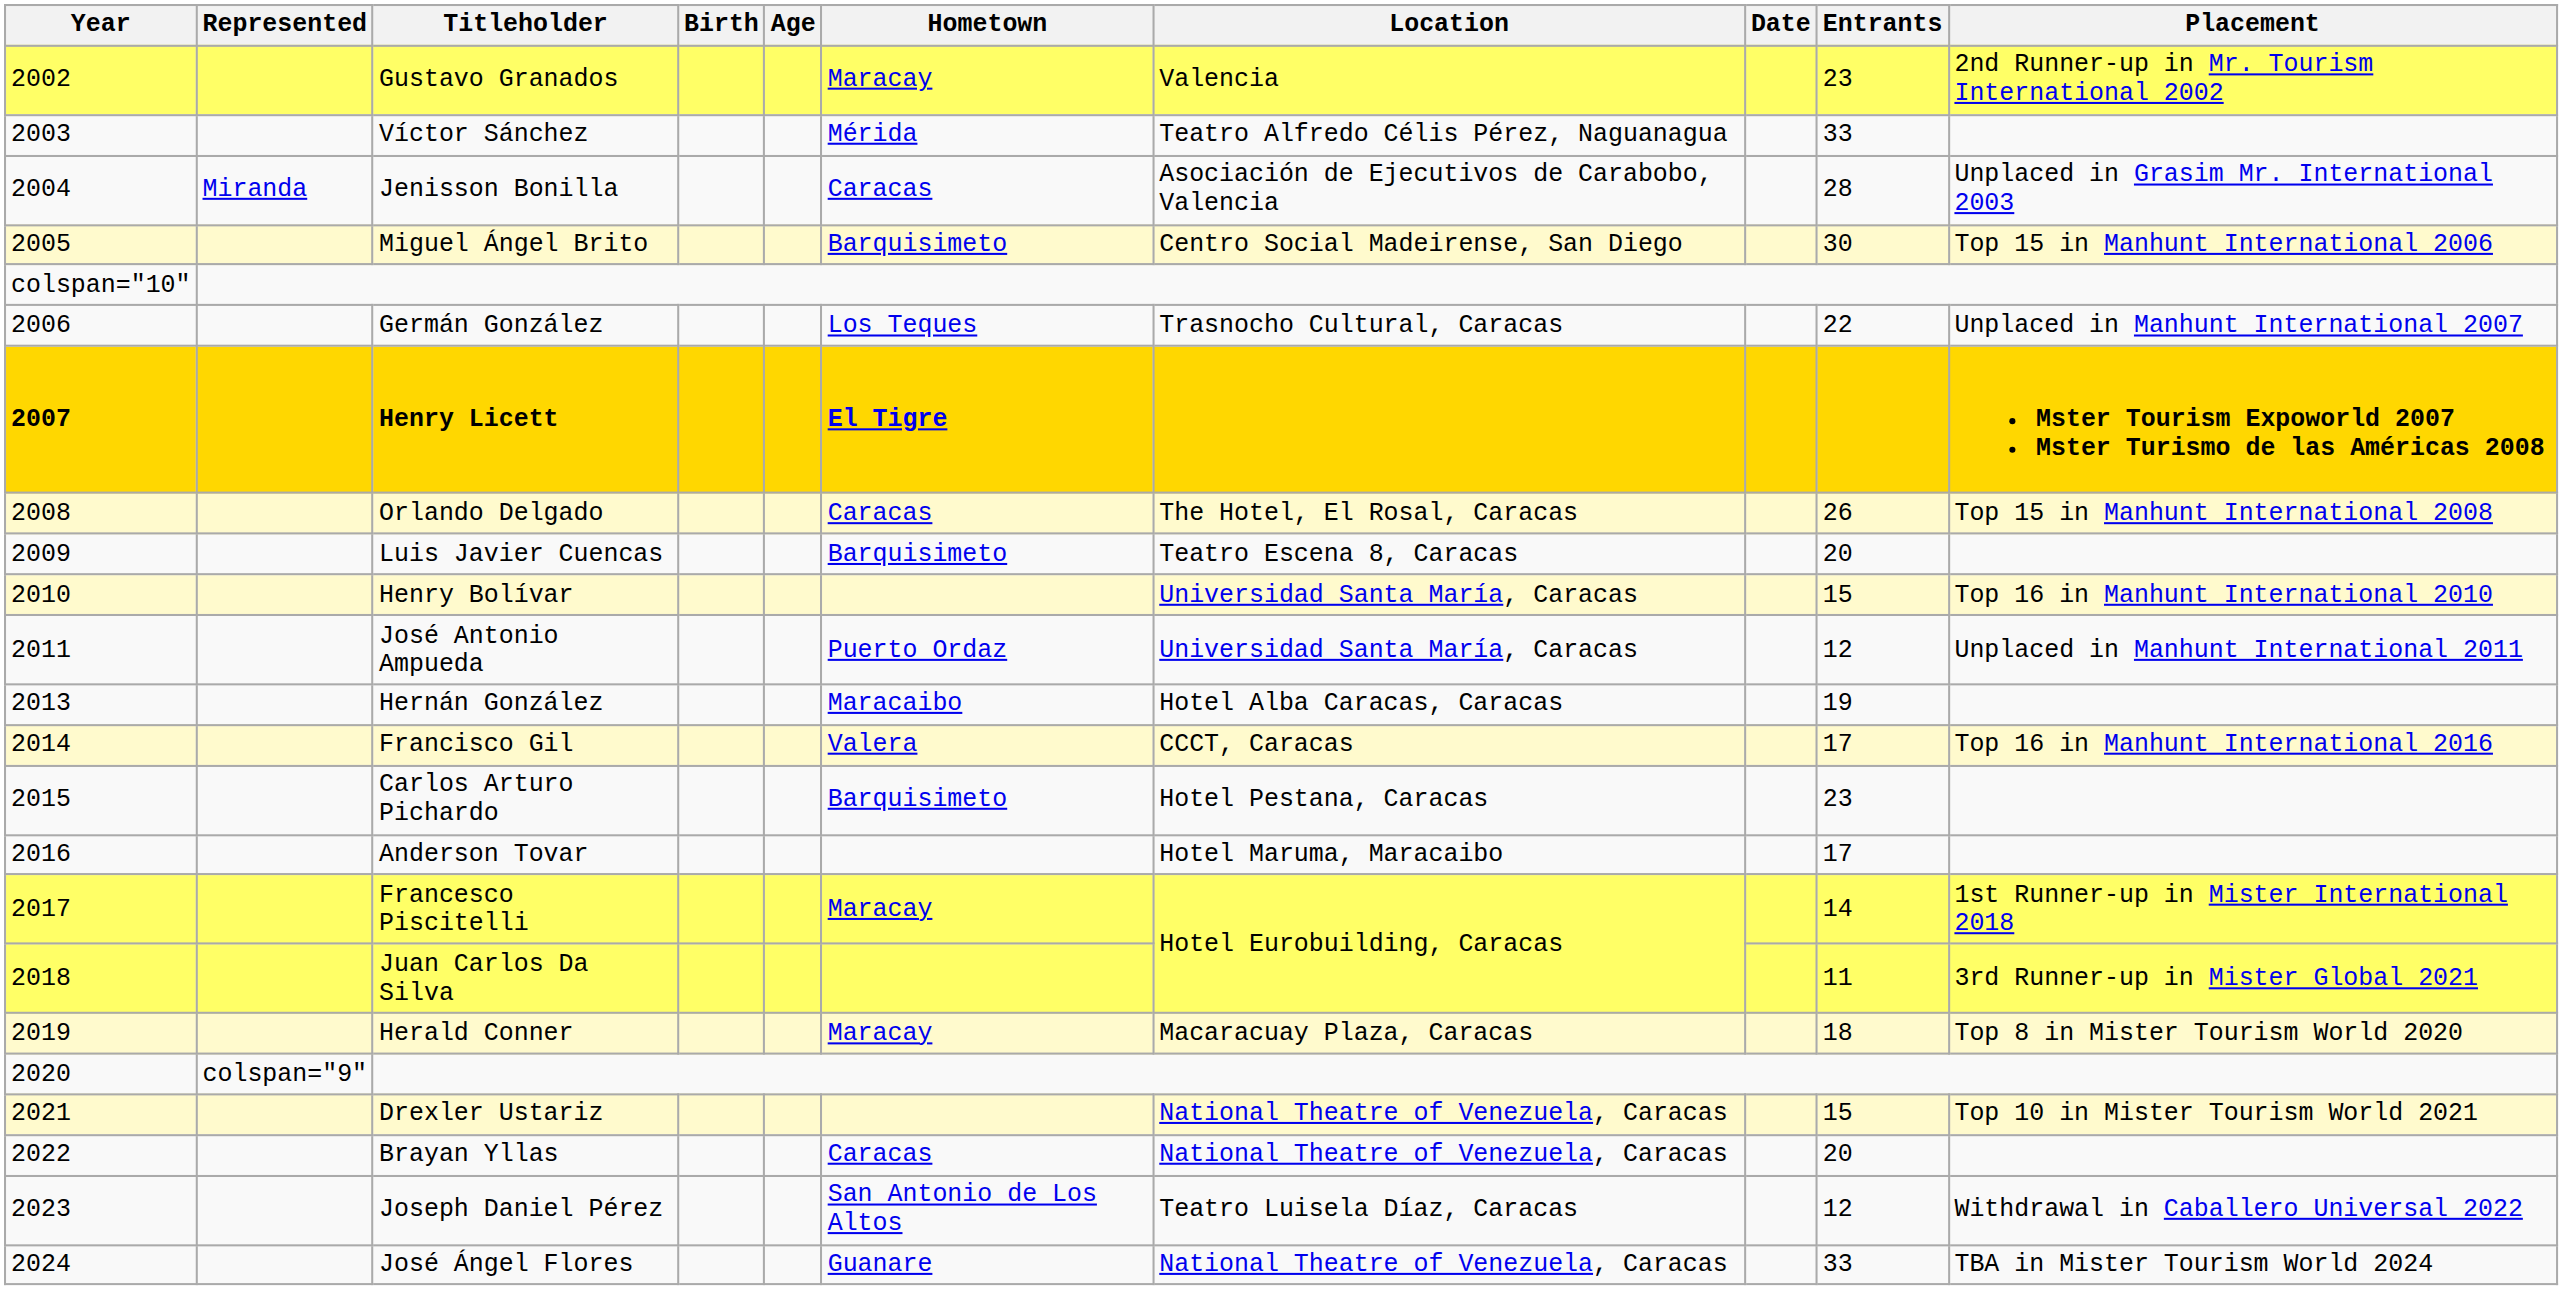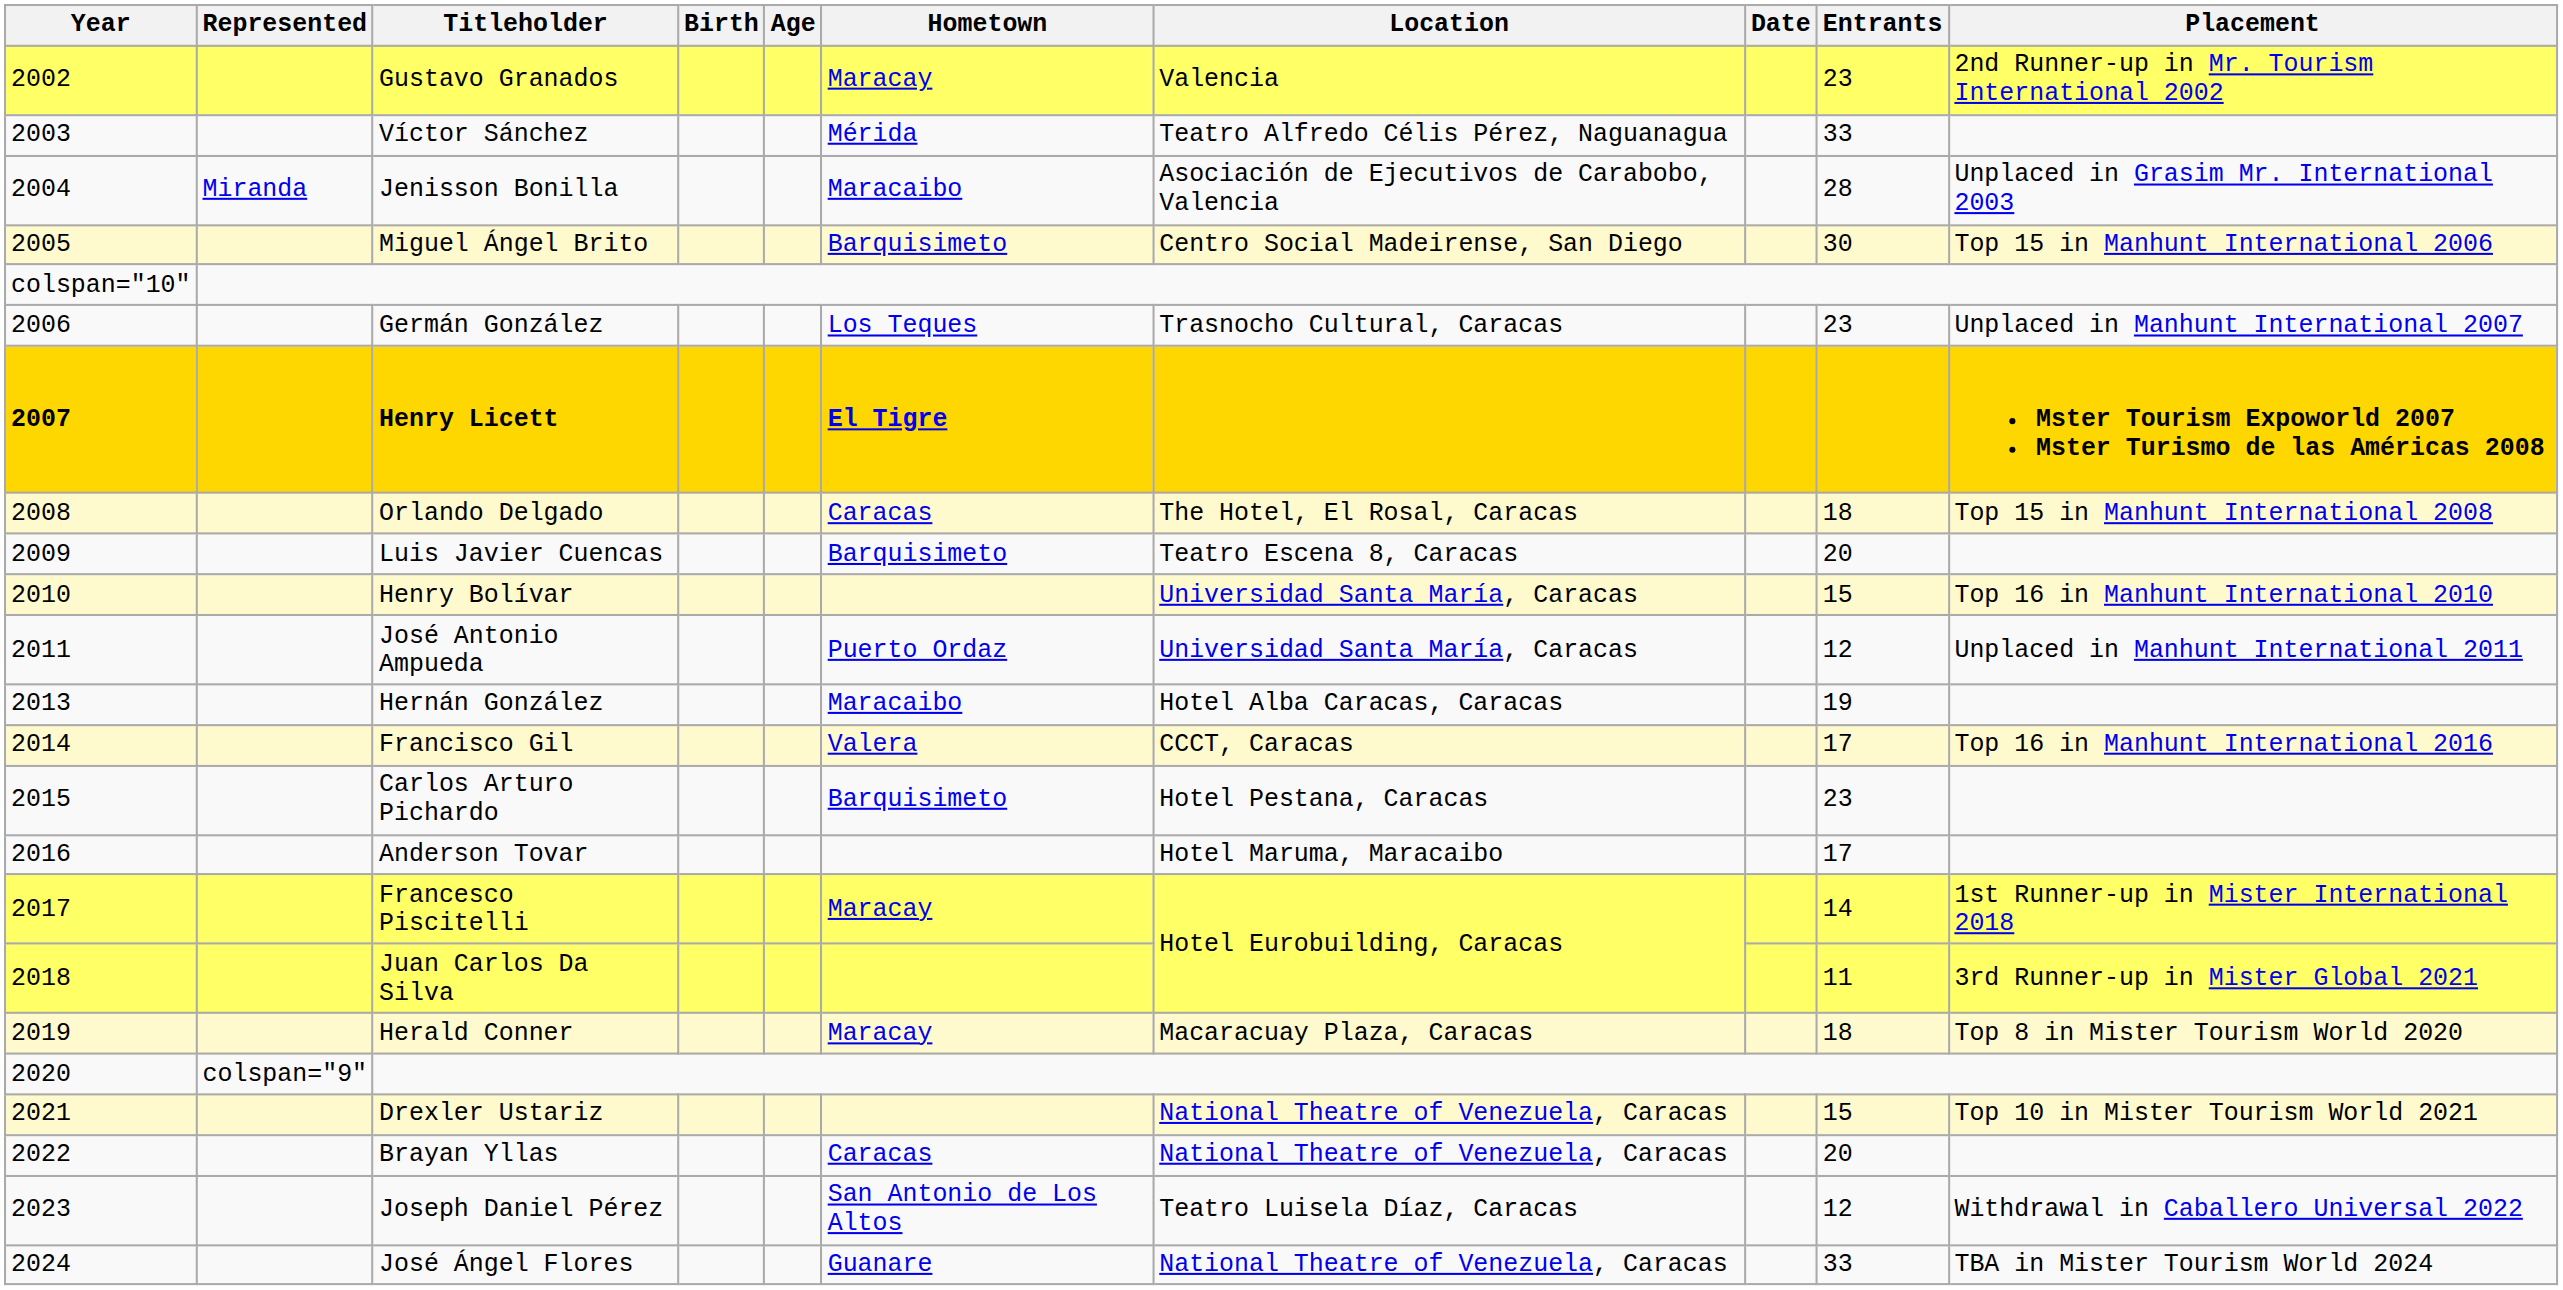(880, 190) Caracas -> (895, 190) Maracaibo
(1838, 326) 22 -> (1838, 326) 23
(1838, 514) 26 -> (1838, 514) 18
